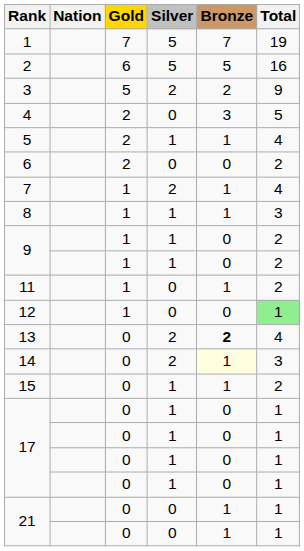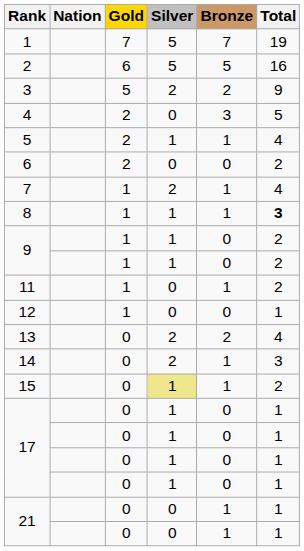(278, 213) normal -> (278, 213) bold
(278, 312) lightgreen background -> (278, 312) no background
(227, 336) bold -> (227, 336) normal
(227, 361) lightyellow background -> (227, 361) no background
(172, 386) no background -> (172, 386) khaki background
